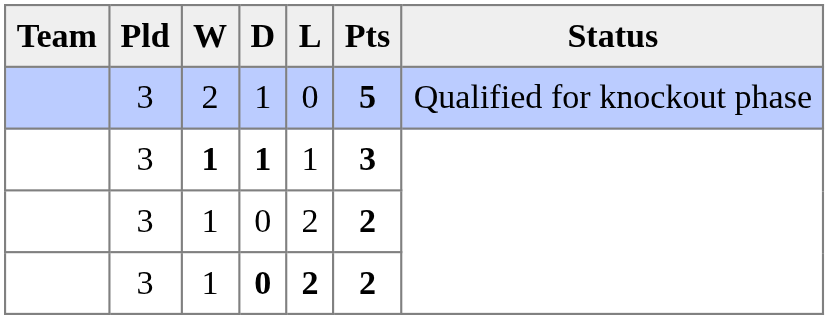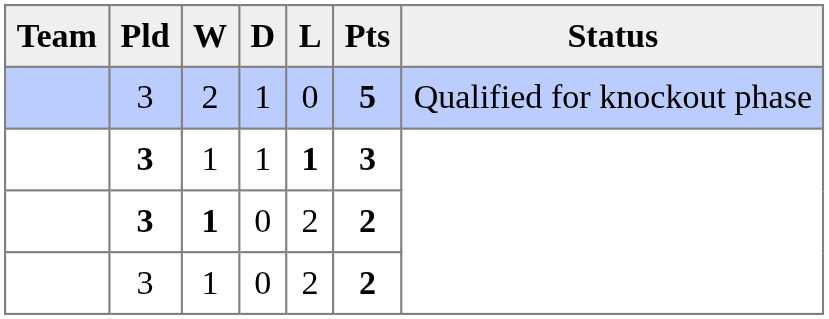(145, 158) normal -> (145, 158) bold
(210, 158) bold -> (210, 158) normal
(263, 158) bold -> (263, 158) normal
(310, 158) normal -> (310, 158) bold
(145, 220) normal -> (145, 220) bold
(210, 220) normal -> (210, 220) bold
(263, 282) bold -> (263, 282) normal
(310, 282) bold -> (310, 282) normal
